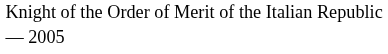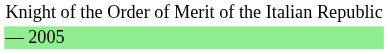(35, 37) no background -> (35, 37) lightgreen background
